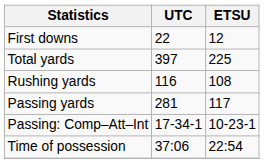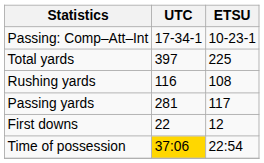rows swapped: (43, 37) <-> (78, 125)
(172, 147) no background -> (172, 147) gold background
